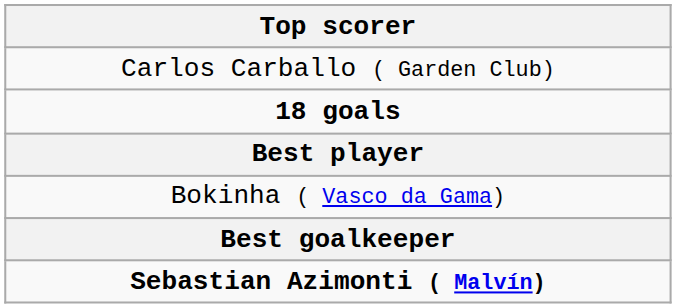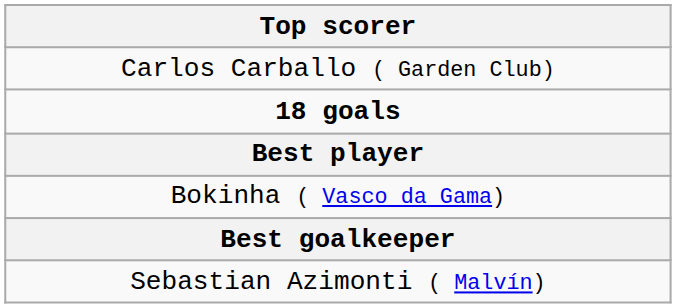(338, 282) bold -> (338, 282) normal
